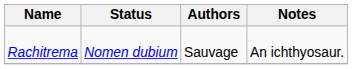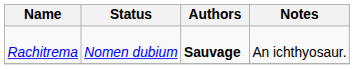(211, 52) normal -> (212, 52) bold
